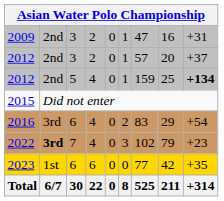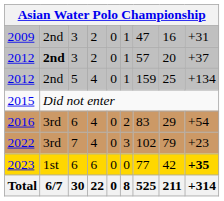(53, 57) normal -> (54, 57) bold
(200, 79) bold -> (202, 79) normal
(53, 143) bold -> (52, 143) normal
(197, 164) normal -> (199, 164) bold
